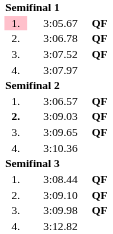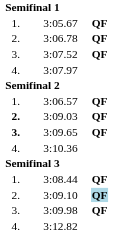(16, 23) pink background -> (16, 23) no background
(16, 132) normal -> (16, 132) bold
(100, 195) no background -> (100, 195) lightblue background
